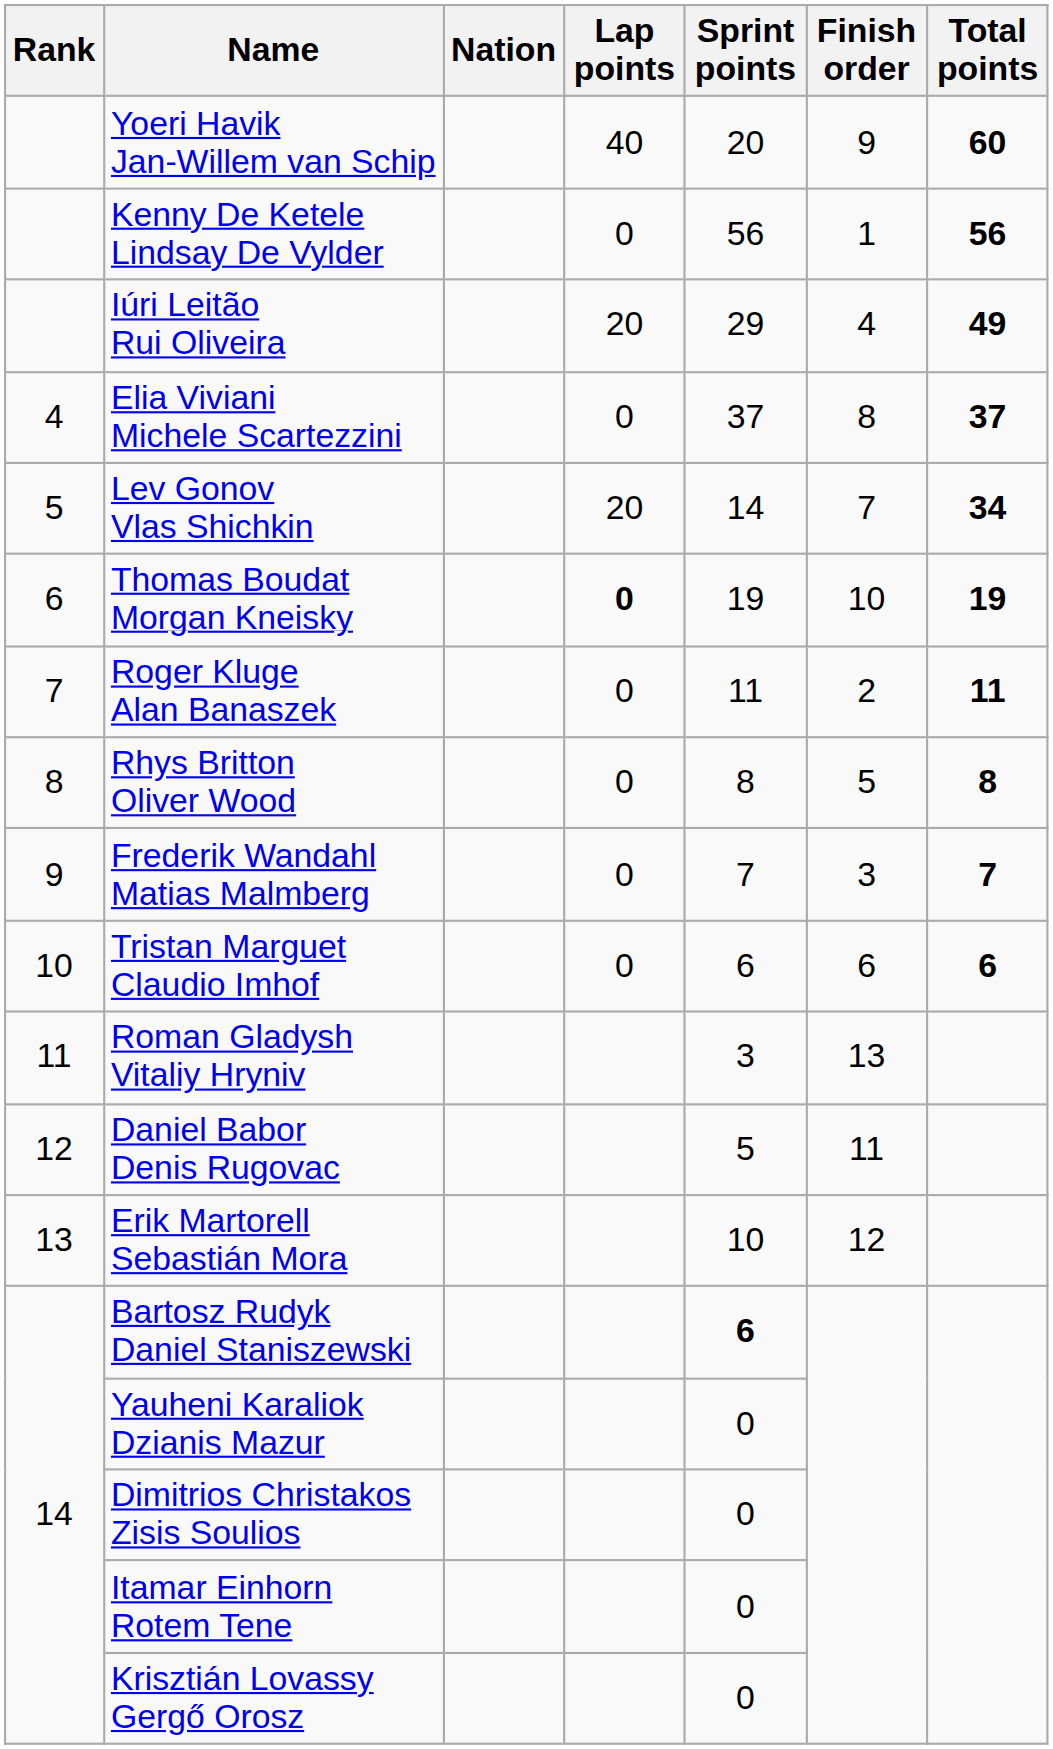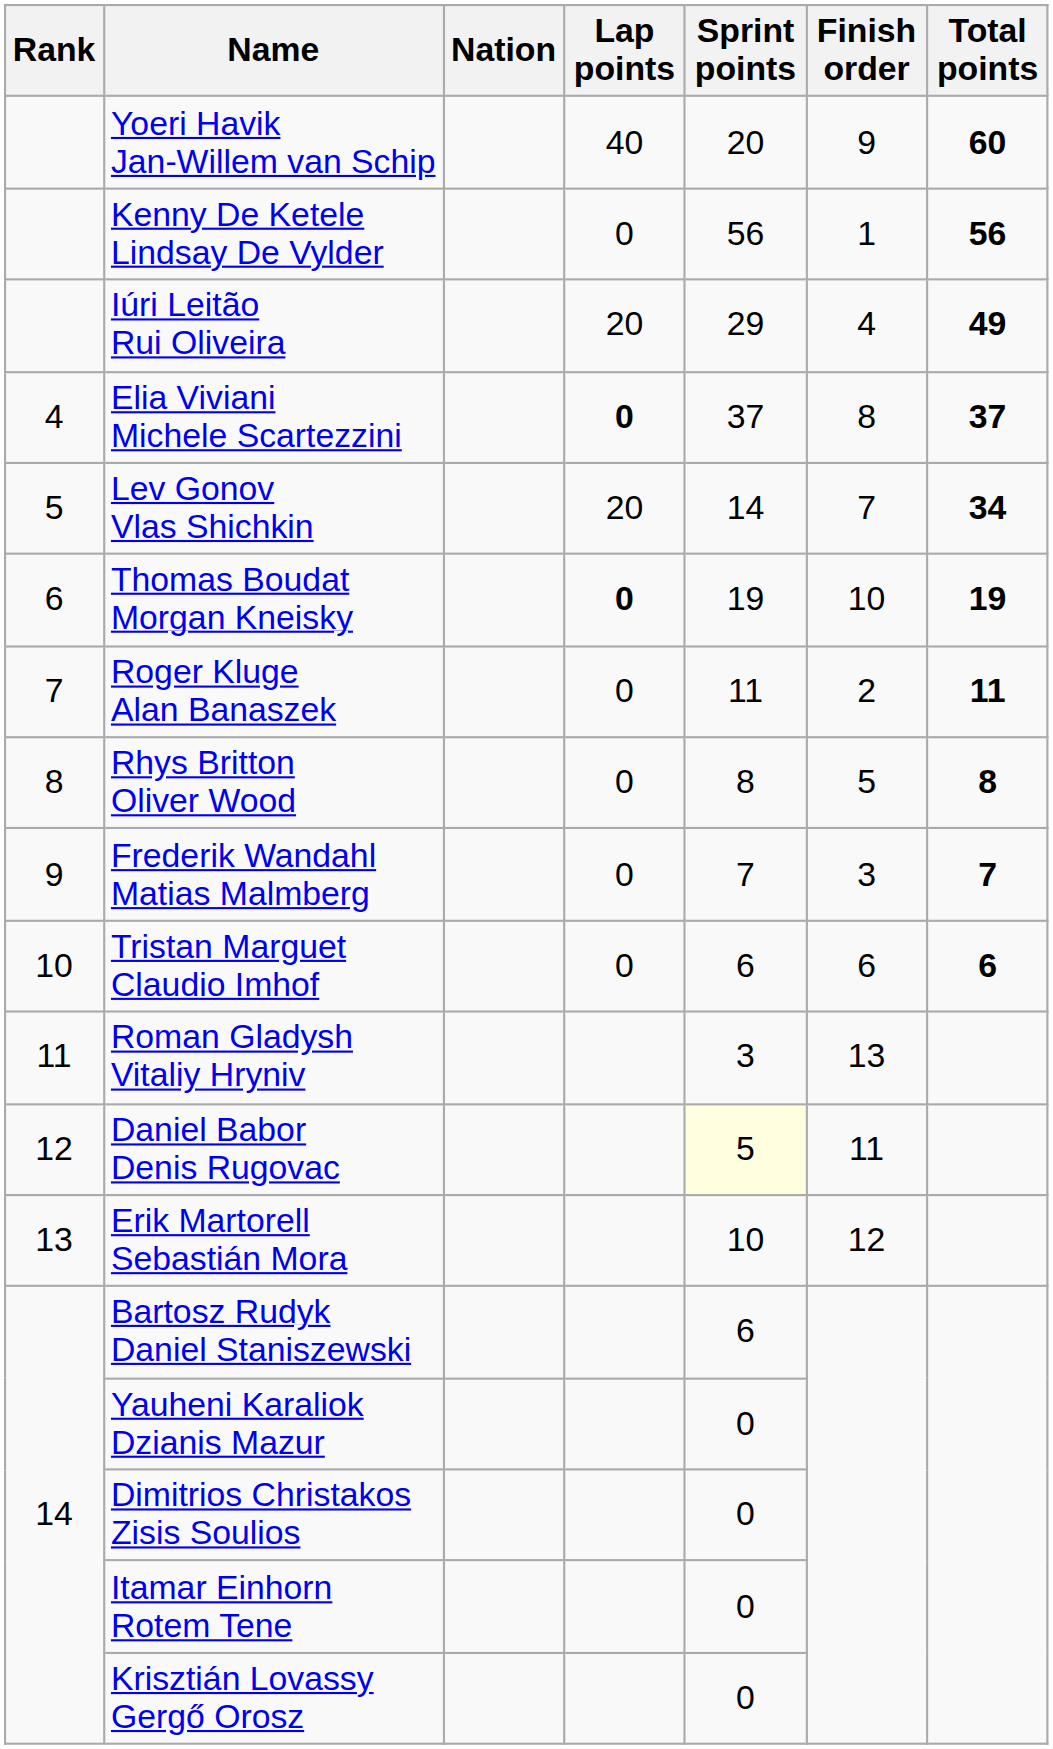(624, 416) normal -> (624, 416) bold
(746, 1148) no background -> (746, 1148) lightyellow background
(746, 1331) bold -> (746, 1331) normal
